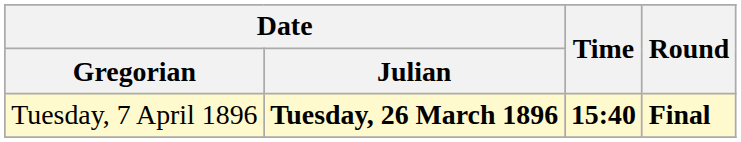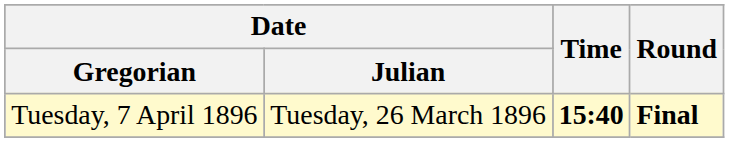(414, 114) bold -> (408, 114) normal
